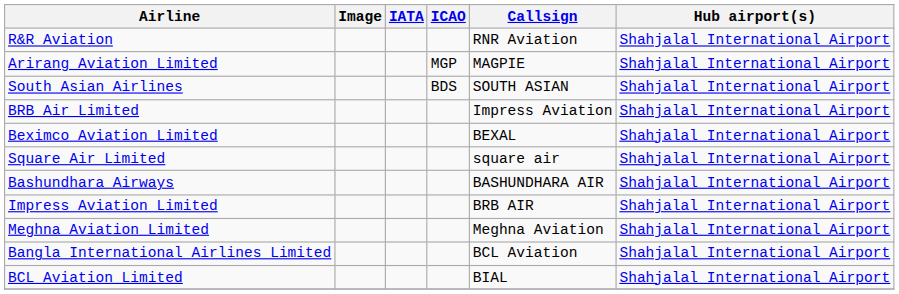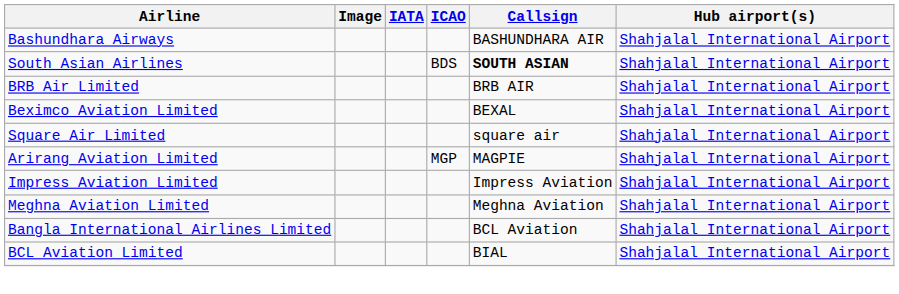- row: (60, 40)
rows swapped: (113, 64) <-> (91, 183)
(521, 88) normal -> (521, 64) bold
(543, 111) Impress Aviation -> (503, 88) BRB AIR
(503, 206) BRB AIR -> (543, 183) Impress Aviation
